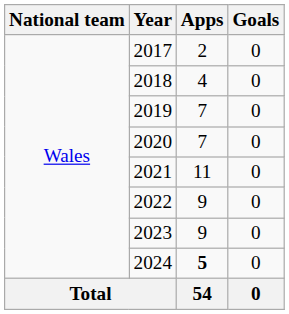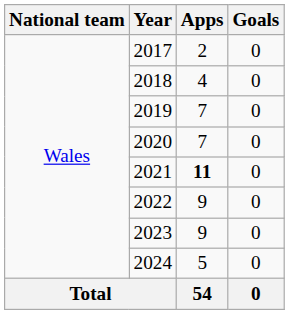(202, 171) normal -> (202, 171) bold
(202, 263) bold -> (202, 263) normal
